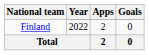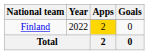(103, 27) no background -> (103, 27) gold background
